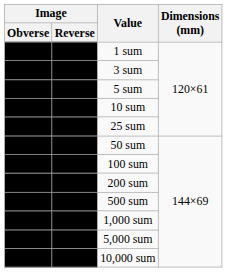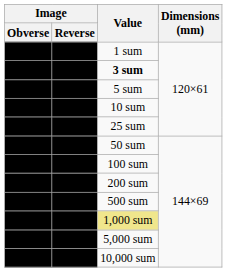(128, 70) normal -> (128, 70) bold
(128, 220) no background -> (128, 220) khaki background
